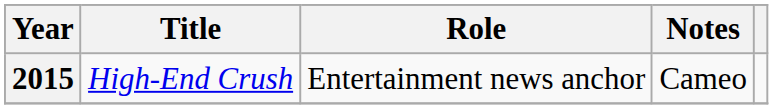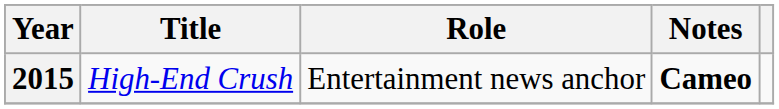(703, 77) normal -> (706, 77) bold
